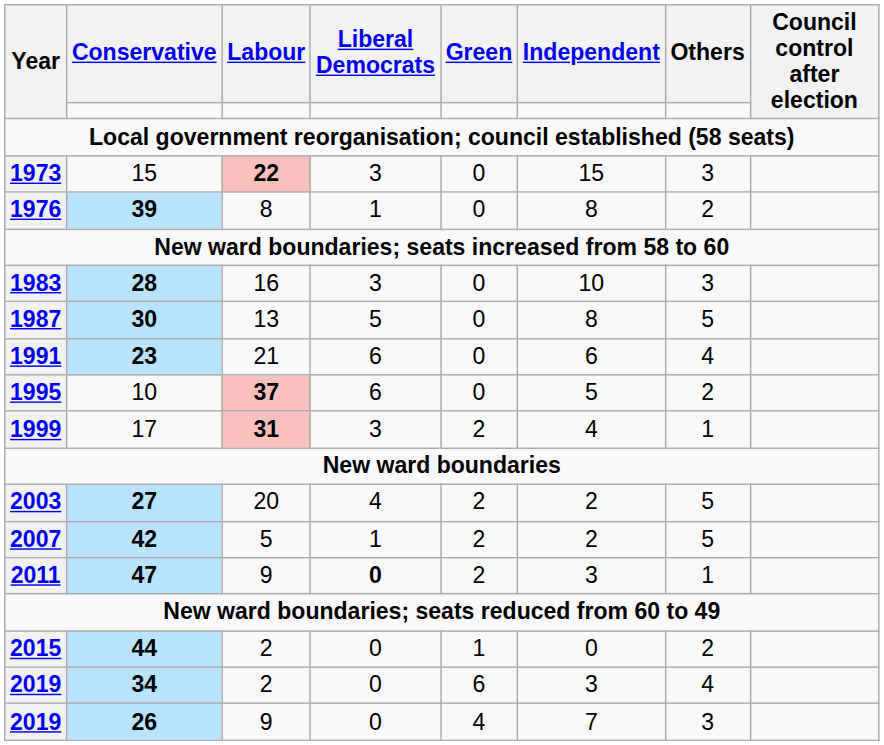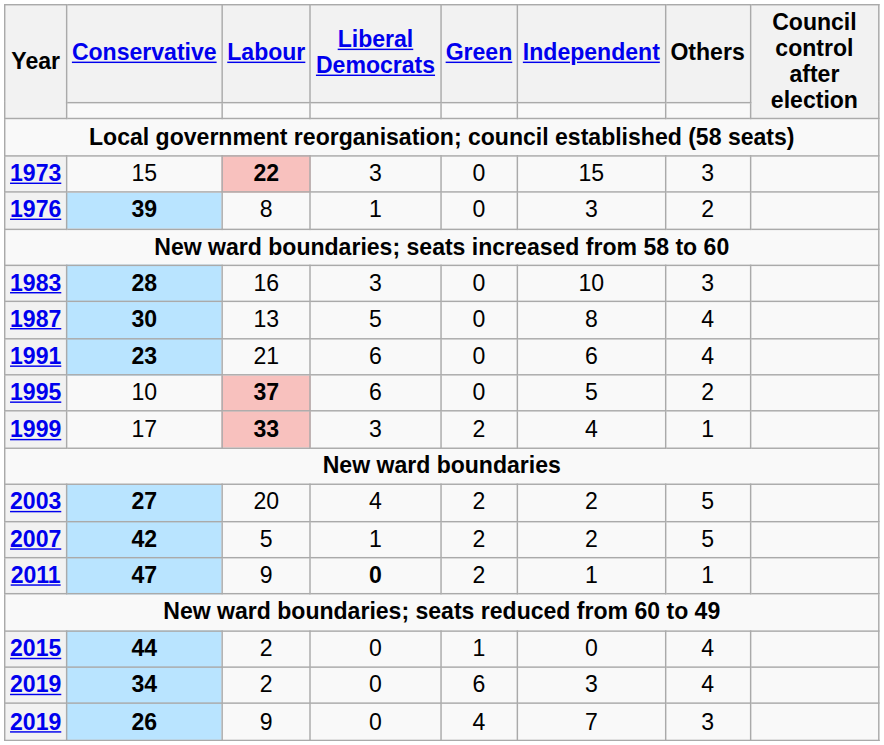(591, 210) 8 -> (591, 210) 3
(708, 319) 5 -> (708, 319) 4
(266, 429) 31 -> (266, 429) 33
(591, 575) 3 -> (591, 575) 1
(708, 648) 2 -> (708, 648) 4
